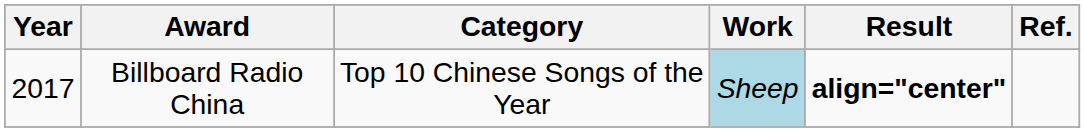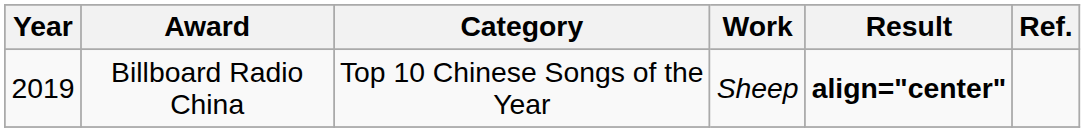(43, 87) 2017 -> (43, 87) 2019
(758, 87) lightblue background -> (758, 87) no background
